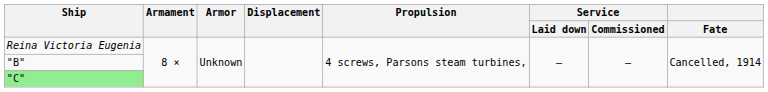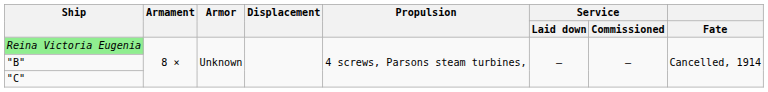(74, 46) no background -> (74, 46) lightgreen background
(16, 79) lightgreen background -> (16, 79) no background
